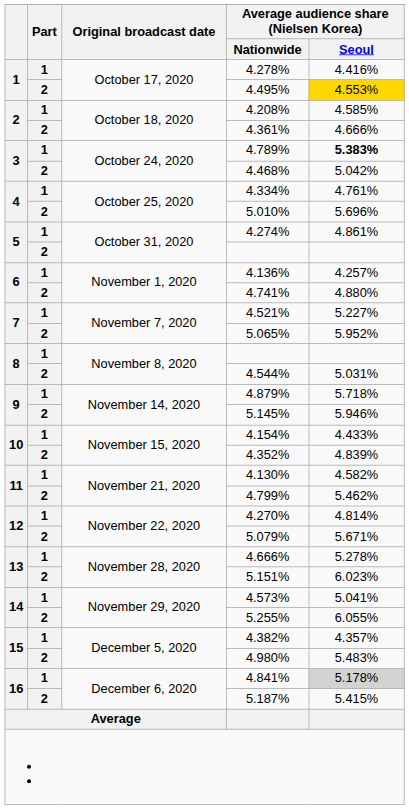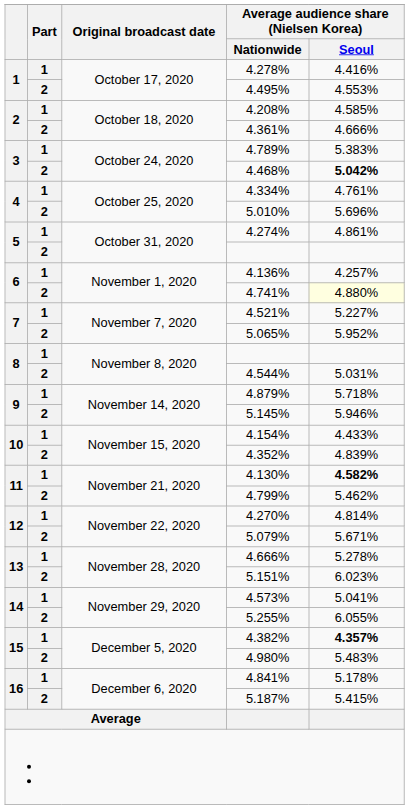(356, 89) gold background -> (356, 89) no background
(356, 150) bold -> (356, 150) normal
(356, 171) normal -> (356, 171) bold
(356, 292) no background -> (356, 292) lightyellow background
(356, 475) normal -> (356, 475) bold
(356, 638) normal -> (356, 638) bold
(356, 678) lightgrey background -> (356, 678) no background
